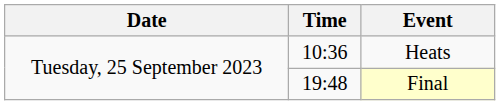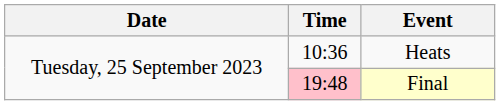(325, 83) no background -> (325, 83) pink background
